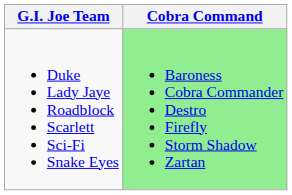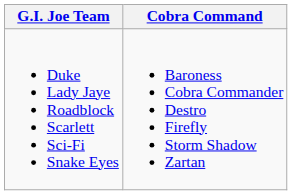(205, 118) lightgreen background -> (205, 118) no background
